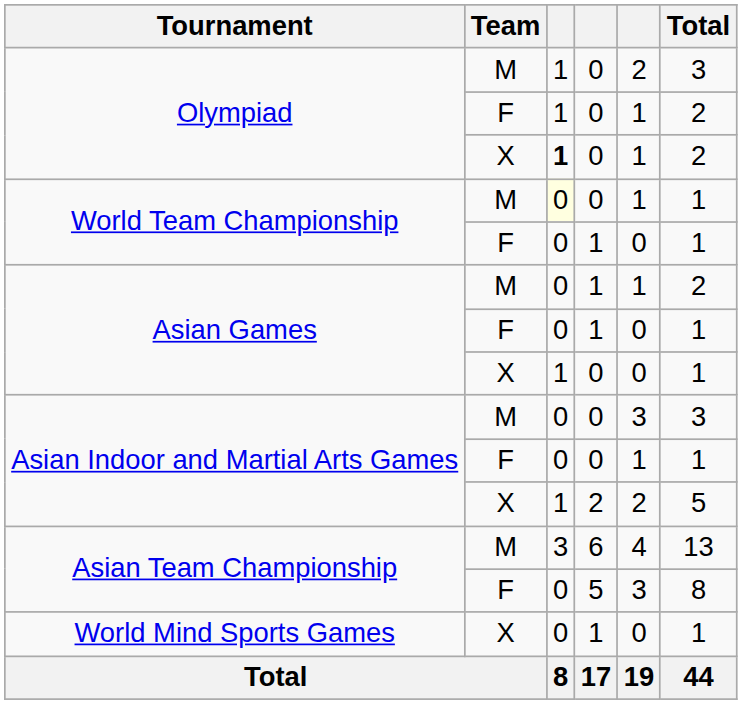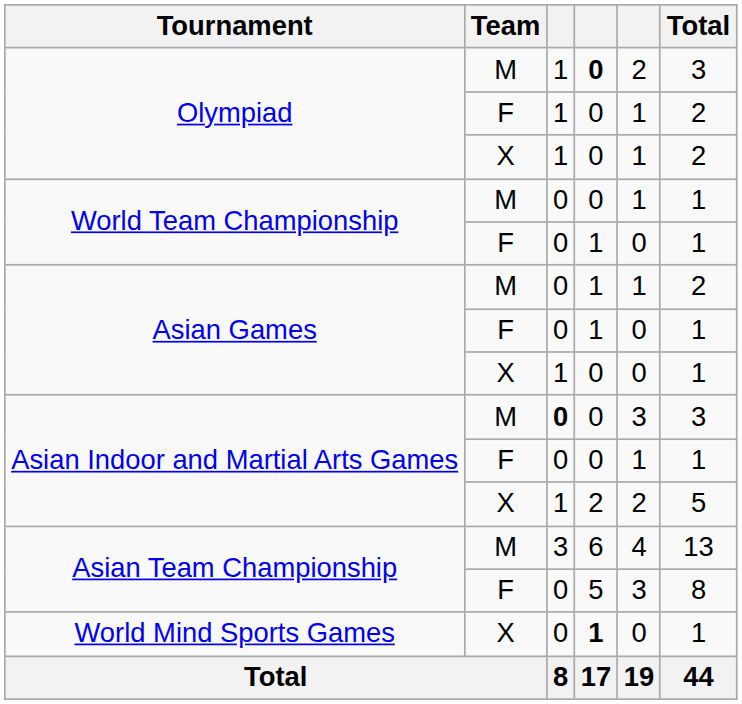(596, 69) normal -> (596, 69) bold
(561, 156) bold -> (561, 156) normal
(561, 199) lightyellow background -> (561, 199) no background
(561, 416) normal -> (561, 416) bold
(596, 633) normal -> (596, 633) bold
